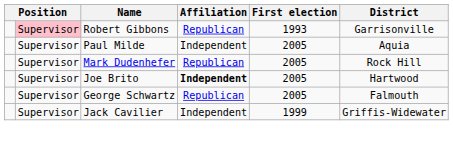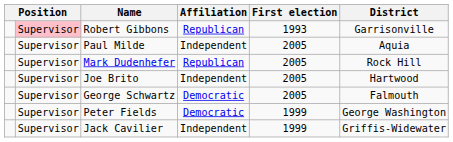(214, 79) bold -> (214, 79) normal
(214, 95) Republican -> (214, 95) Democratic
+ row: (120, 112)
